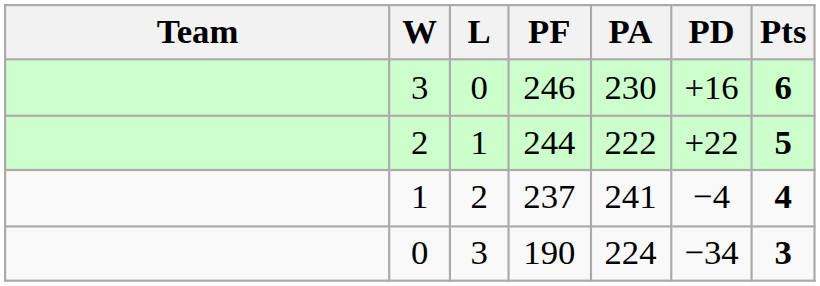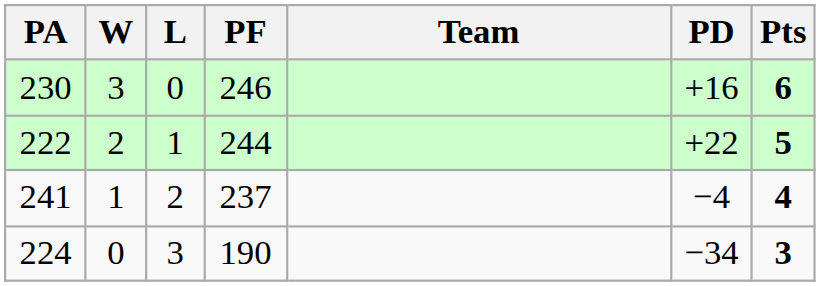columns swapped: (198, 32) <-> (630, 32)
